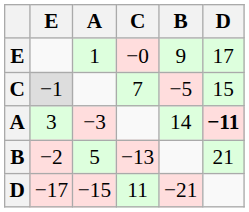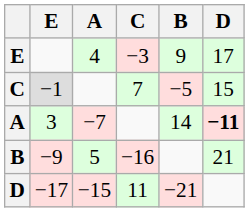(95, 55) 1 -> (95, 55) 4
(138, 55) −0 -> (138, 55) −3
(95, 122) −3 -> (95, 122) −7
(51, 156) −2 -> (51, 156) −9
(138, 156) −13 -> (138, 156) −16
